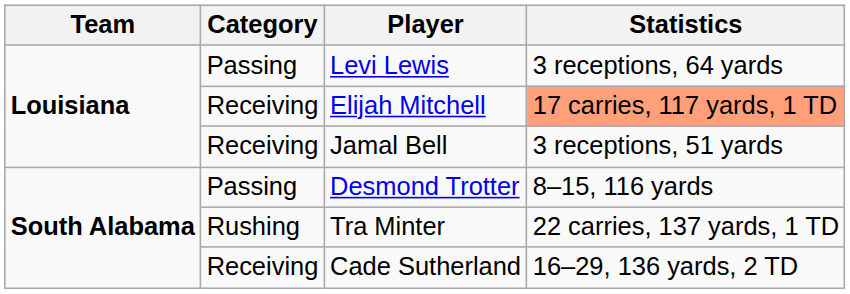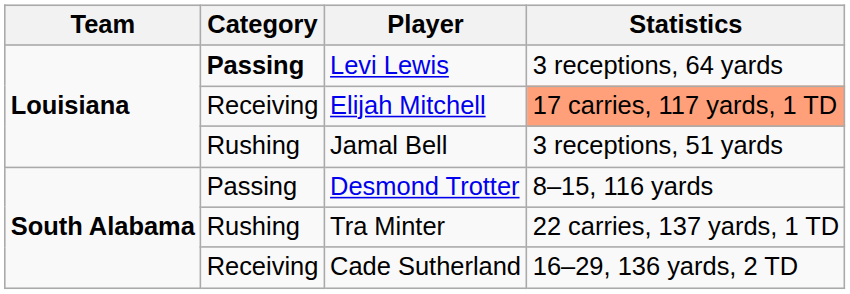(252, 65) normal -> (255, 65) bold
(262, 146) Receiving -> (253, 146) Rushing
